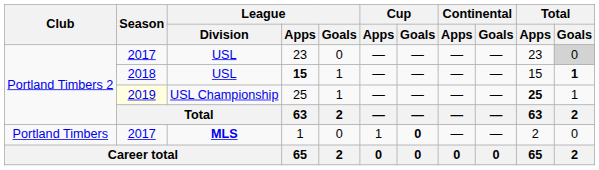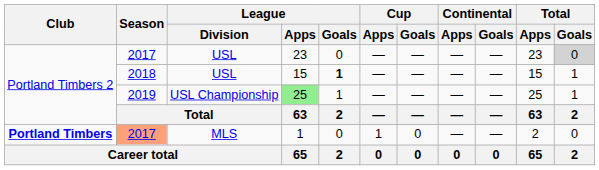(300, 74) bold -> (300, 74) normal
(339, 74) normal -> (339, 74) bold
(574, 74) bold -> (574, 74) normal
(142, 94) lightyellow background -> (142, 94) no background
(300, 94) no background -> (300, 94) lightgreen background
(535, 94) bold -> (535, 94) normal
(60, 134) normal -> (60, 134) bold
(142, 134) no background -> (142, 134) lightsalmon background
(224, 134) bold -> (224, 134) normal
(418, 134) bold -> (418, 134) normal
